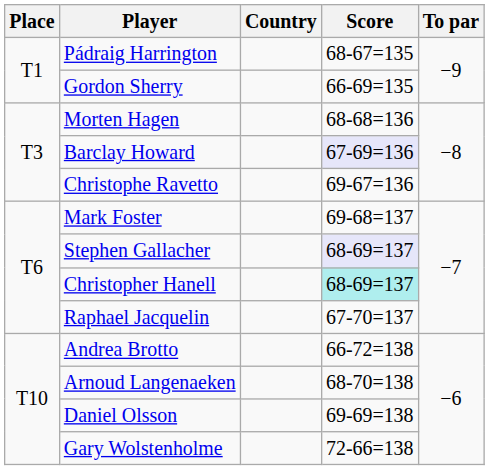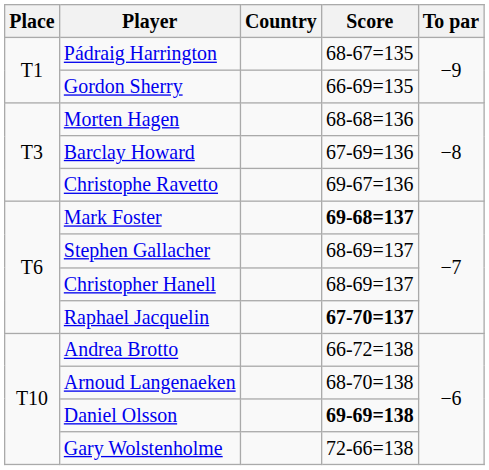(370, 152) lavender background -> (370, 152) no background
(370, 218) normal -> (370, 218) bold
(370, 250) lavender background -> (370, 250) no background
(370, 283) paleturquoise background -> (370, 283) no background
(370, 316) normal -> (370, 316) bold
(370, 415) normal -> (370, 415) bold
